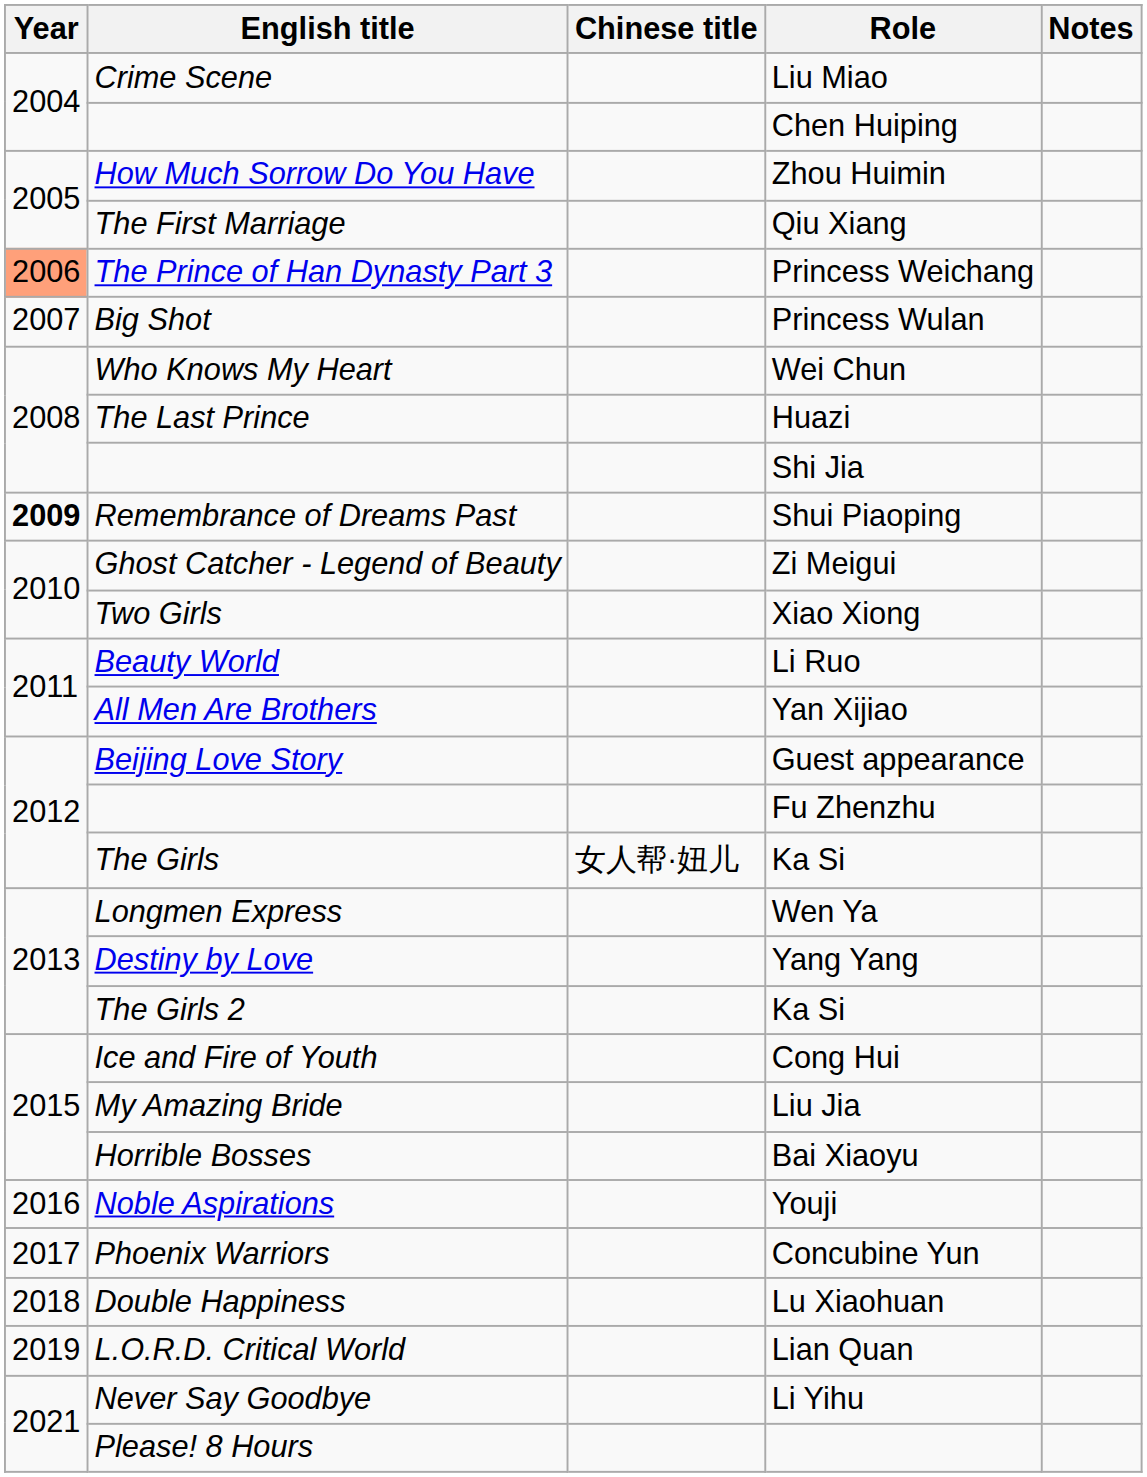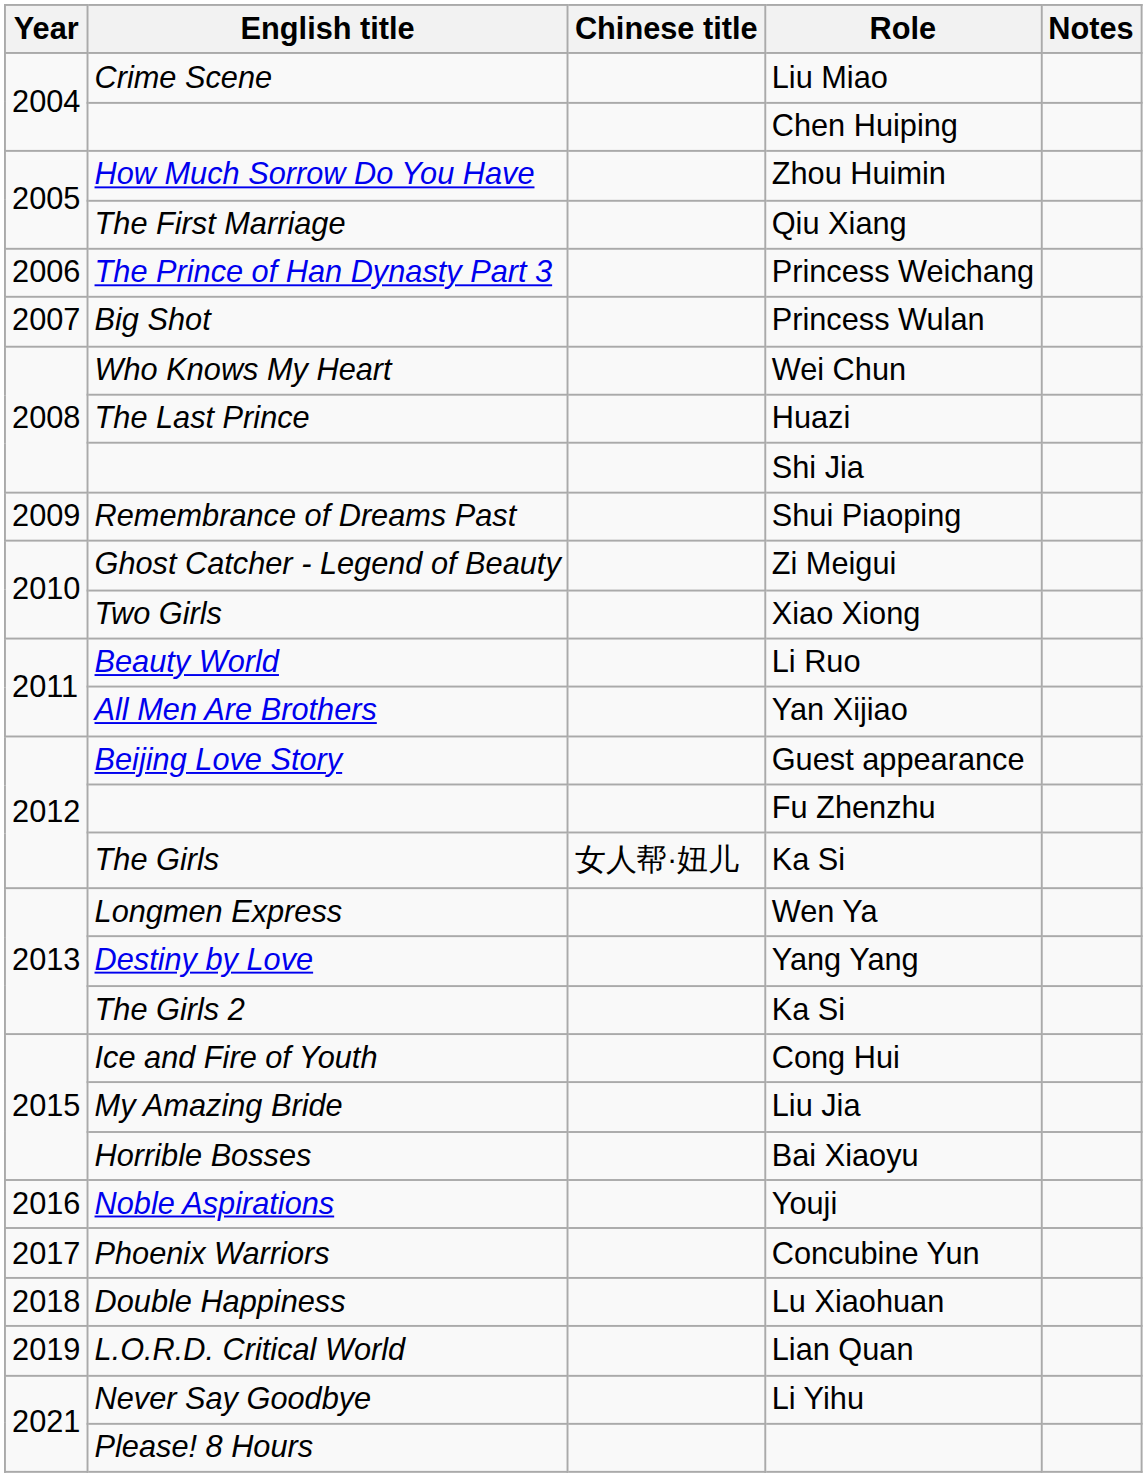(46, 272) lightsalmon background -> (46, 272) no background
(46, 516) bold -> (46, 516) normal
